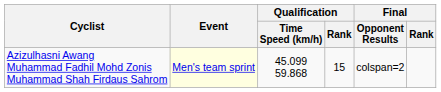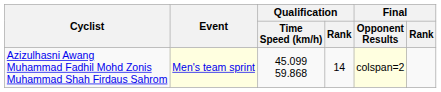(339, 68) 15 -> (339, 68) 14
(380, 68) no background -> (380, 68) lightyellow background
